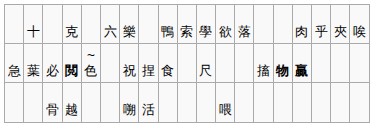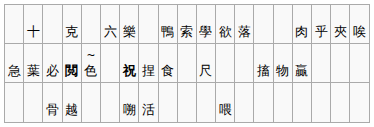(129, 70) normal -> (129, 70) bold
(283, 70) bold -> (283, 70) normal
(302, 70) bold -> (302, 70) normal
